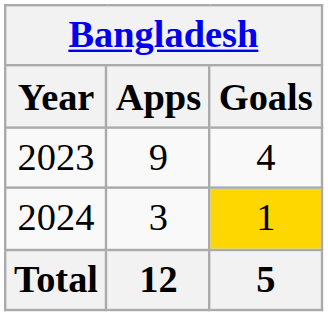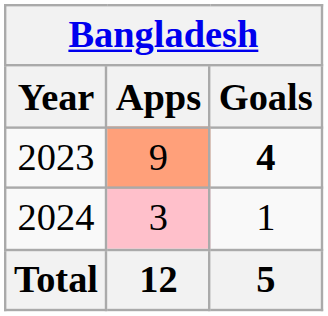(158, 156) no background -> (158, 156) lightsalmon background
(266, 156) normal -> (266, 156) bold
(158, 217) no background -> (158, 217) pink background
(266, 217) gold background -> (266, 217) no background
